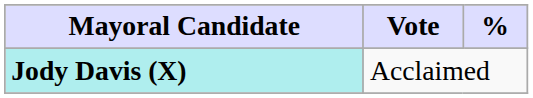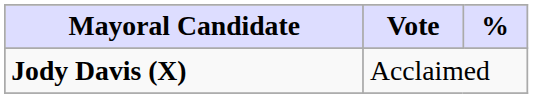(99, 70) paleturquoise background -> (99, 70) no background
